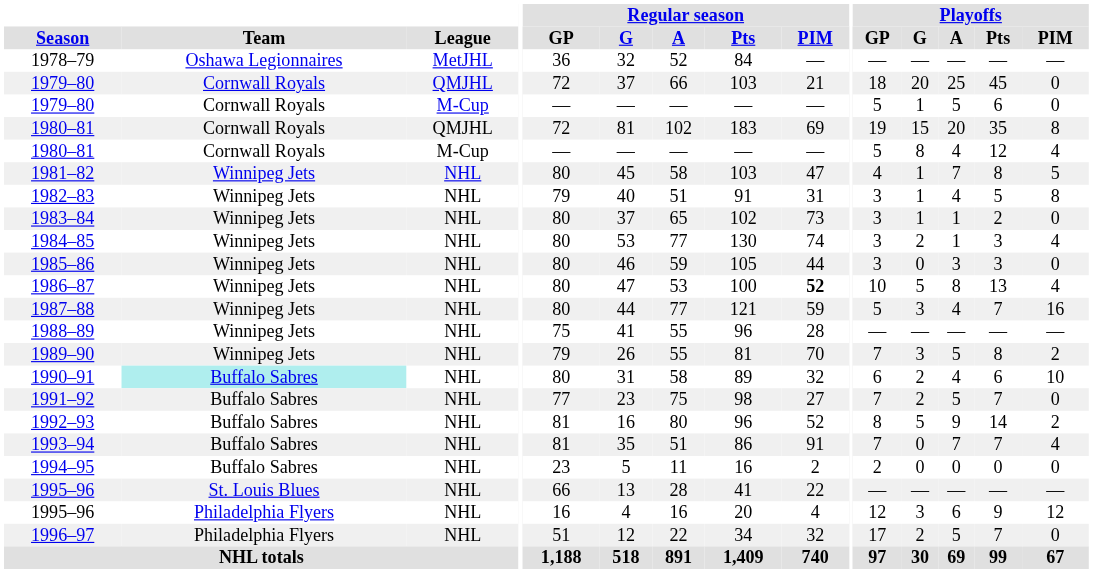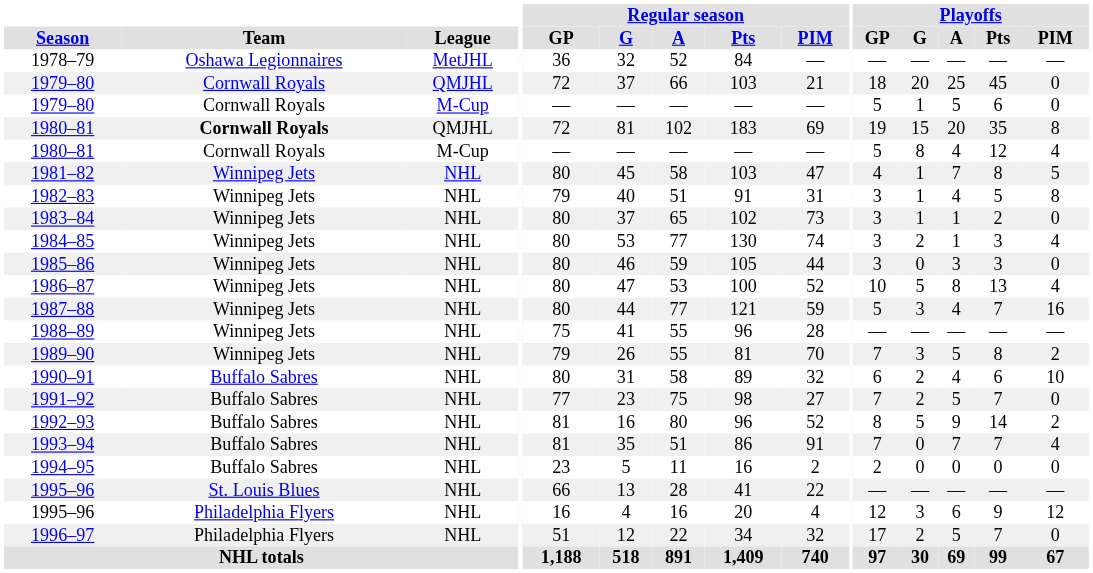(264, 128) normal -> (264, 128) bold
(815, 286) bold -> (815, 286) normal
(264, 376) paleturquoise background -> (264, 376) no background
